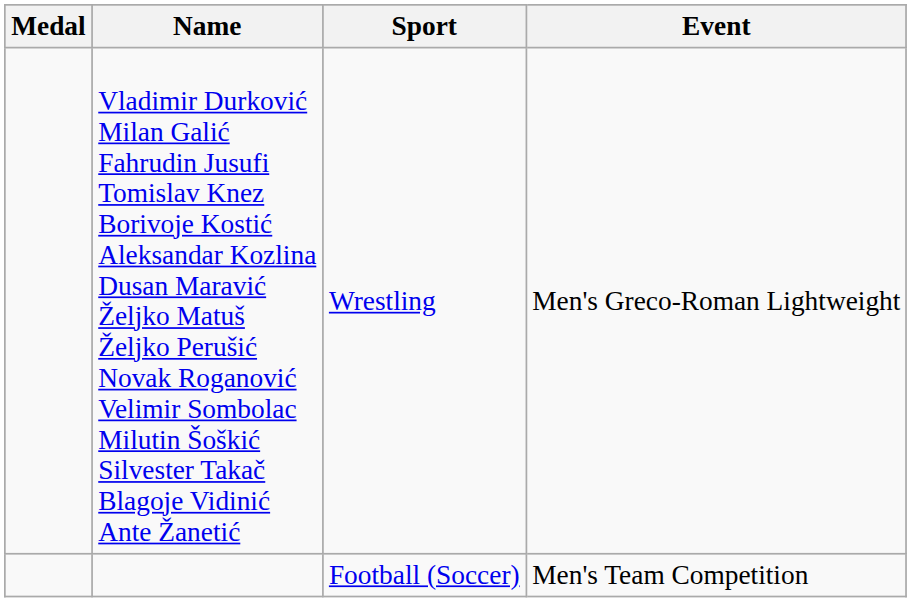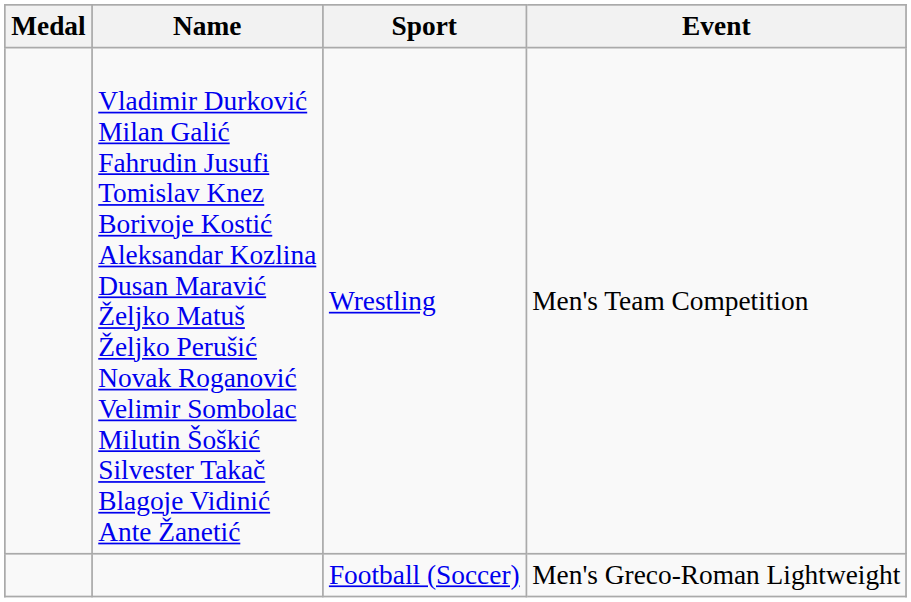(716, 300) Men's Greco-Roman Lightweight -> (670, 300) Men's Team Competition
(670, 574) Men's Team Competition -> (716, 574) Men's Greco-Roman Lightweight
